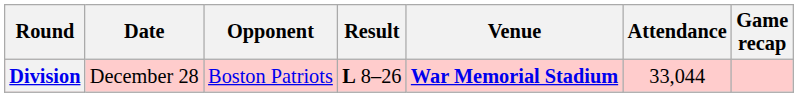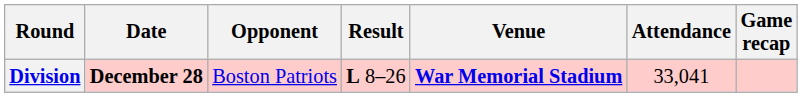(144, 75) normal -> (146, 75) bold
(677, 75) 33,044 -> (681, 75) 33,041
